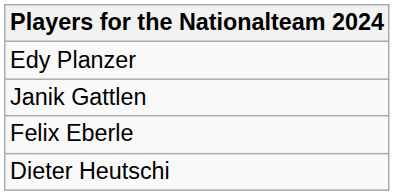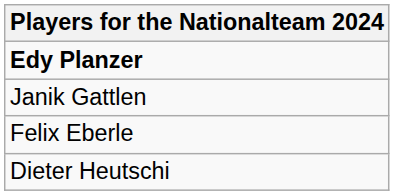(73, 60) normal -> (76, 60) bold
